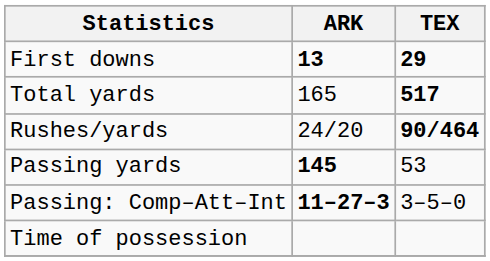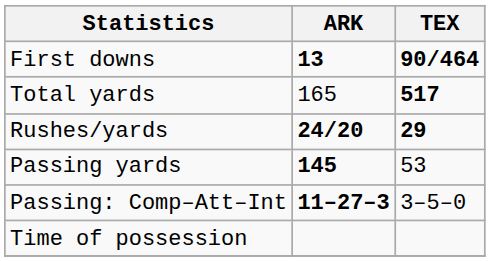(413, 60) 29 -> (440, 60) 90/464
(330, 131) normal -> (330, 131) bold
(440, 131) 90/464 -> (413, 131) 29
